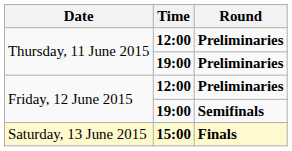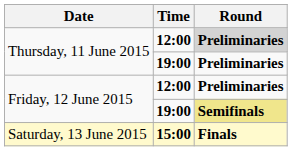(241, 39) no background -> (241, 39) lightgrey background
(231, 110) no background -> (231, 110) khaki background
